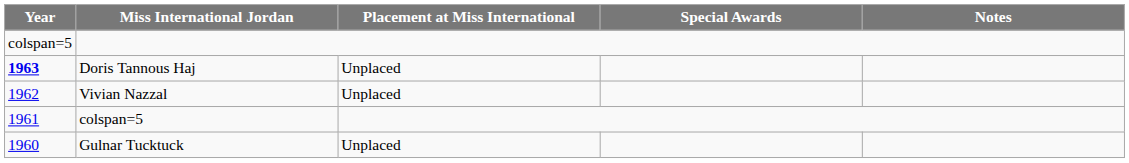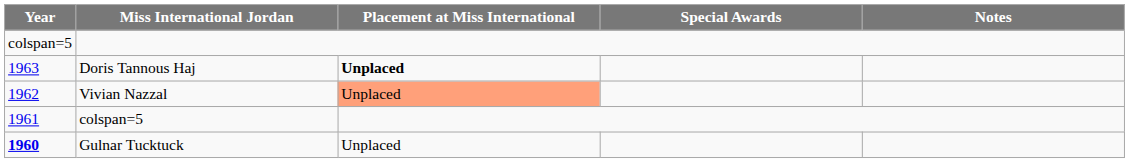(24, 68) bold -> (24, 68) normal
(371, 68) normal -> (373, 68) bold
(371, 94) no background -> (371, 94) lightsalmon background
(24, 145) normal -> (24, 145) bold
